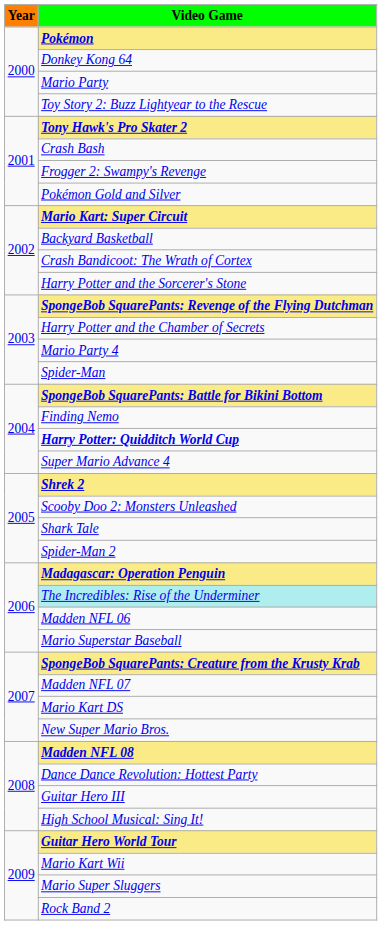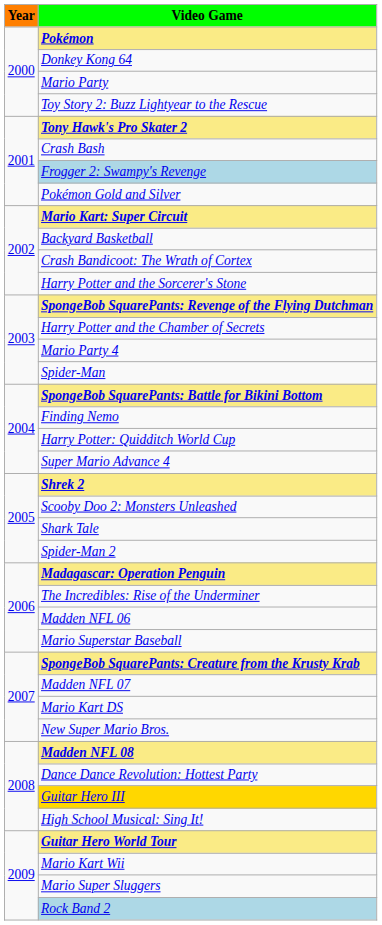(124, 172) no background -> (124, 172) lightblue background
(140, 440) bold -> (138, 440) normal
(150, 596) paleturquoise background -> (150, 596) no background
(83, 797) no background -> (83, 797) gold background
(76, 909) no background -> (76, 909) lightblue background
